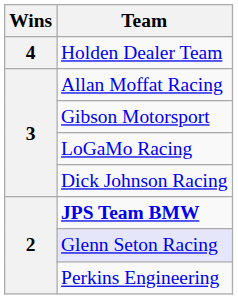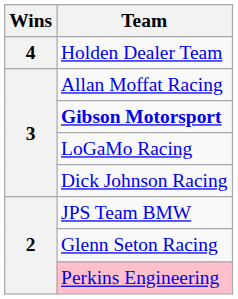(135, 116) normal -> (141, 116) bold
(130, 213) bold -> (126, 213) normal
(139, 245) lavender background -> (139, 245) no background
(140, 277) no background -> (140, 277) pink background
